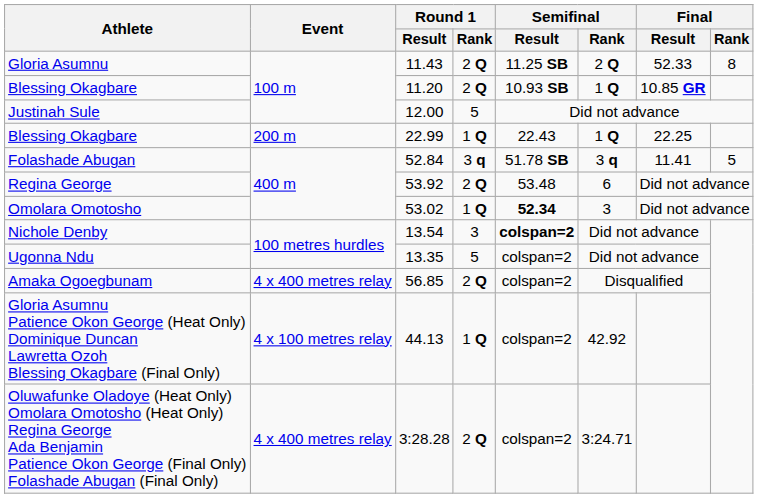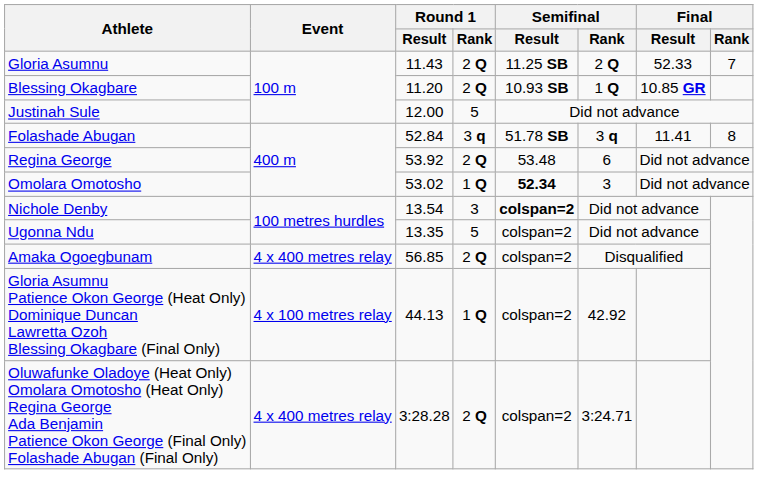(732, 64) 8 -> (732, 64) 7
- row: (73, 136)
(732, 160) 5 -> (732, 136) 8
